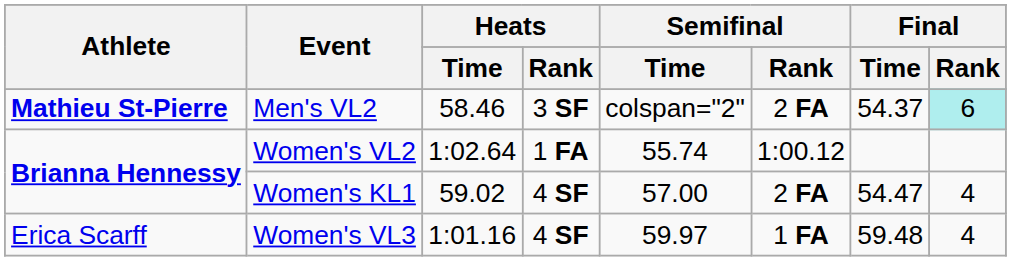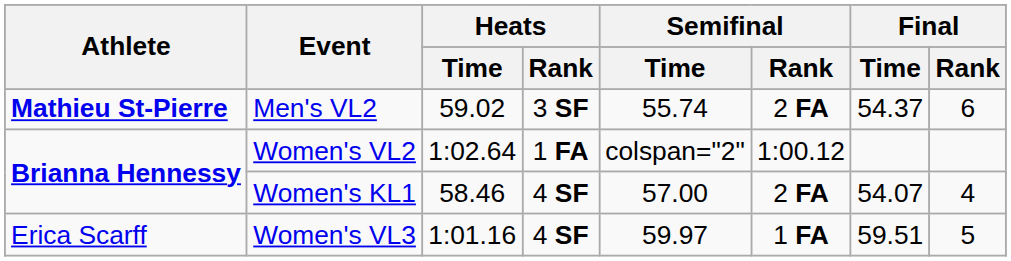(472, 109) 58.46 -> (472, 109) 59.02
(675, 109) colspan="2" -> (675, 109) 55.74
(968, 109) paleturquoise background -> (968, 109) no background
(675, 151) 55.74 -> (675, 151) colspan="2"
(472, 193) 59.02 -> (472, 193) 58.46
(890, 193) 54.47 -> (890, 193) 54.07
(890, 234) 59.48 -> (890, 234) 59.51
(968, 234) 4 -> (968, 234) 5
